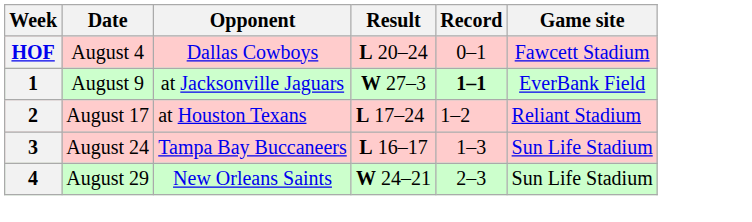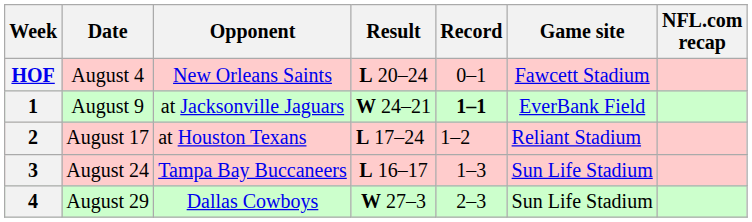+ column: (702, 31)
(252, 52) Dallas Cowboys -> (252, 74) New Orleans Saints
(393, 83) W 27–3 -> (393, 106) W 24–21
(252, 178) New Orleans Saints -> (252, 201) Dallas Cowboys
(393, 178) W 24–21 -> (393, 201) W 27–3
